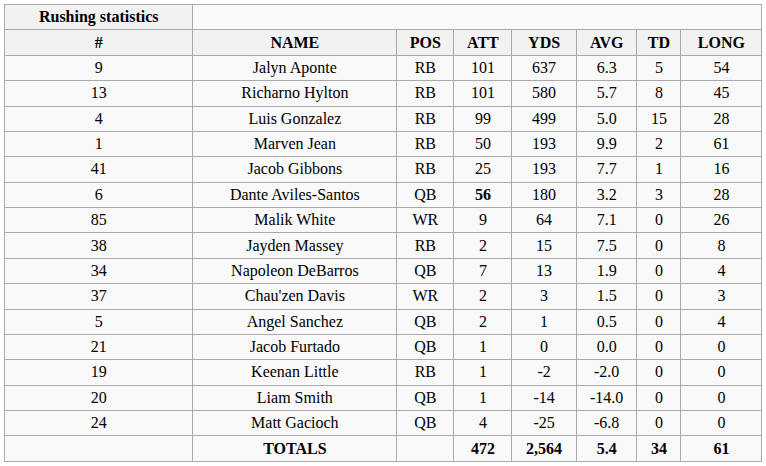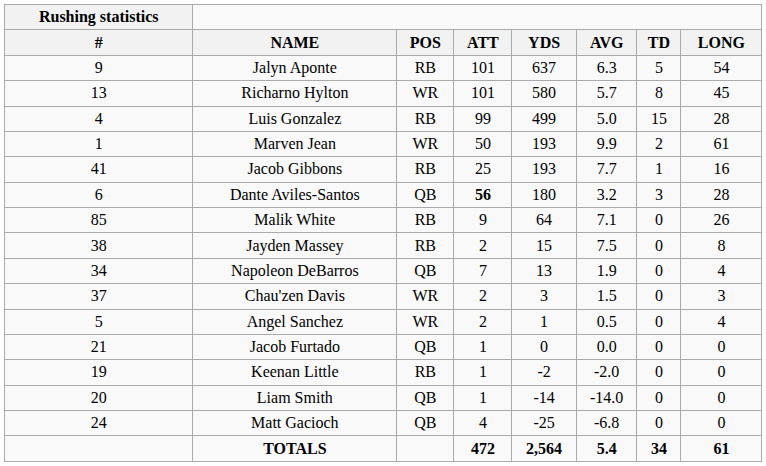(425, 93) RB -> (425, 93) WR
(425, 144) RB -> (425, 144) WR
(425, 220) WR -> (425, 220) RB
(425, 321) QB -> (425, 321) WR
